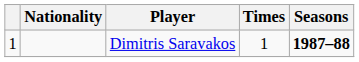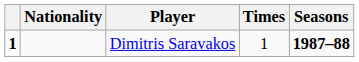(13, 43) normal -> (13, 43) bold
